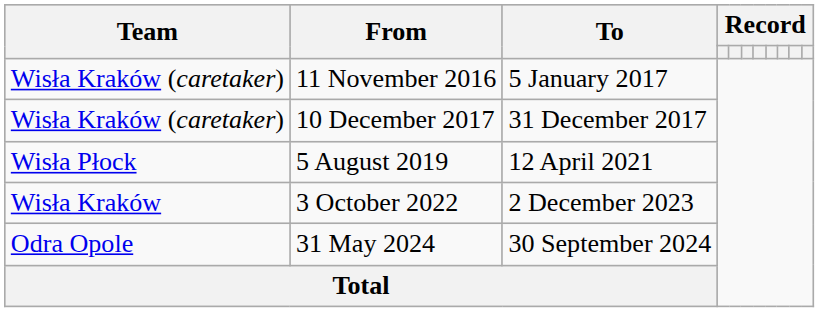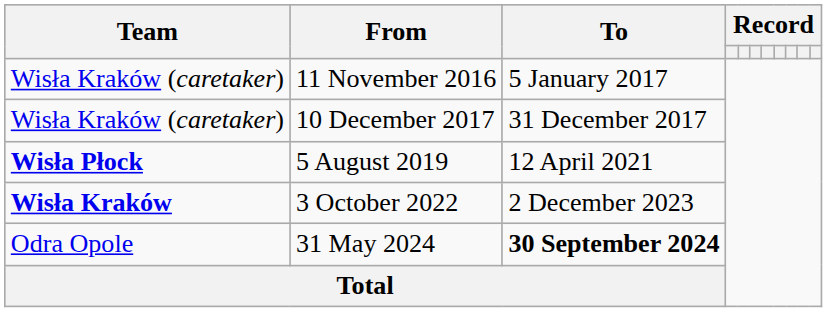(74, 161) normal -> (77, 161) bold
(86, 202) normal -> (91, 202) bold
(610, 244) normal -> (614, 244) bold
